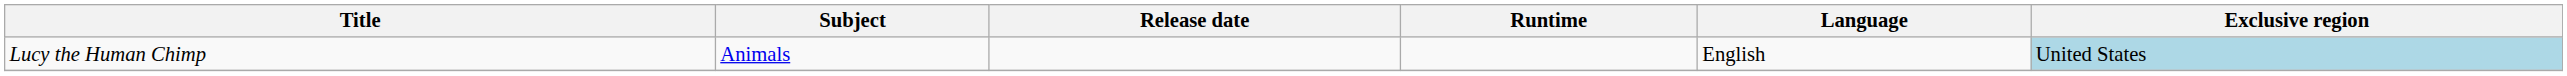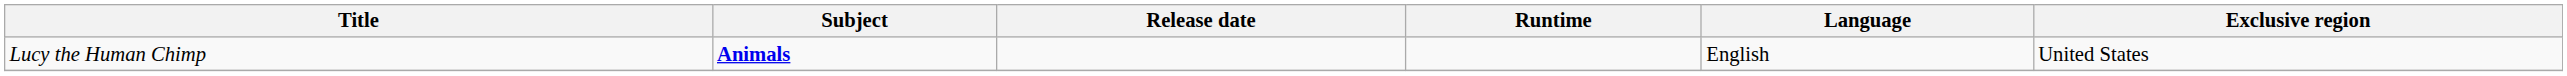(755, 53) normal -> (754, 53) bold
(2091, 53) lightblue background -> (2093, 53) no background
